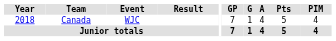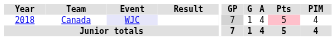(132, 20) no background -> (132, 20) lavender background
(232, 20) no background -> (232, 20) lightgrey background
(284, 20) no background -> (284, 20) pink background
